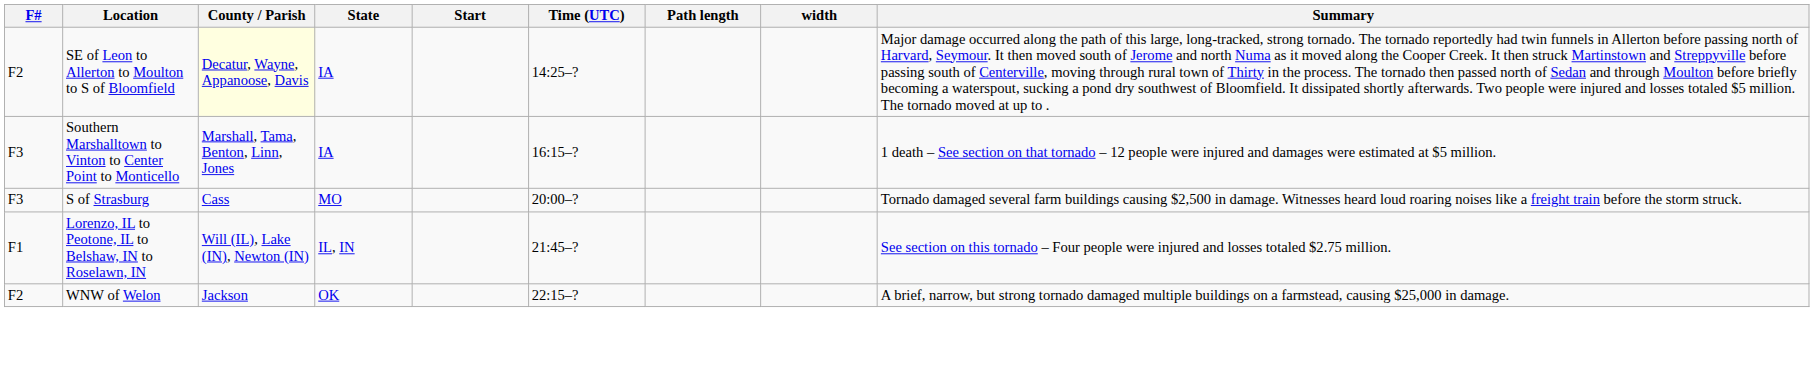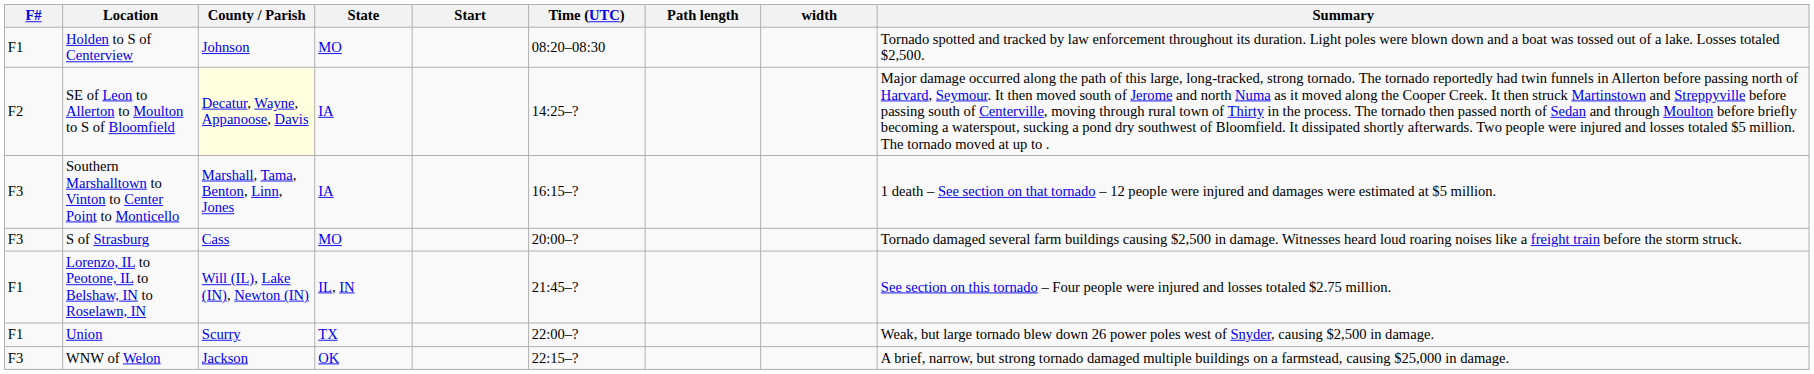+ row: (109, 47)
+ row: (84, 334)
(16, 295) F2 -> (16, 357) F3
